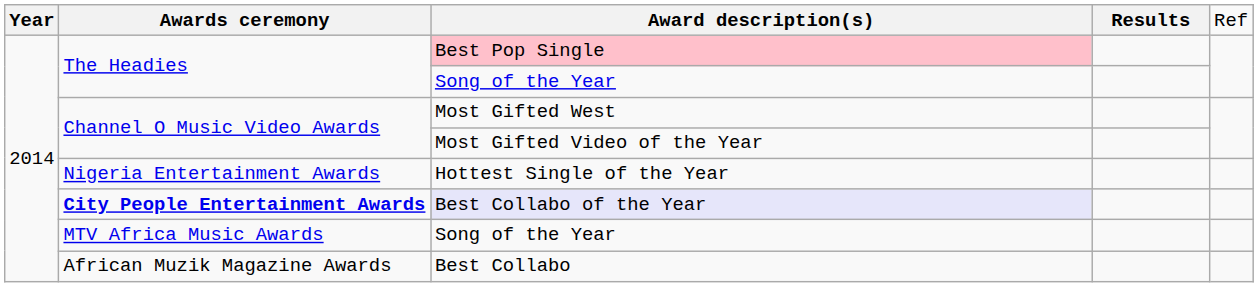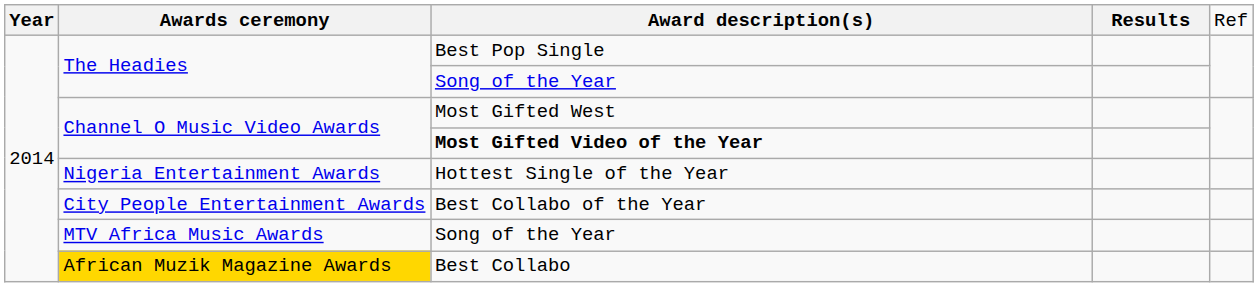(520, 51) pink background -> (520, 51) no background
(599, 143) normal -> (599, 143) bold
(244, 204) bold -> (244, 204) normal
(571, 204) lavender background -> (571, 204) no background
(227, 266) no background -> (227, 266) gold background
